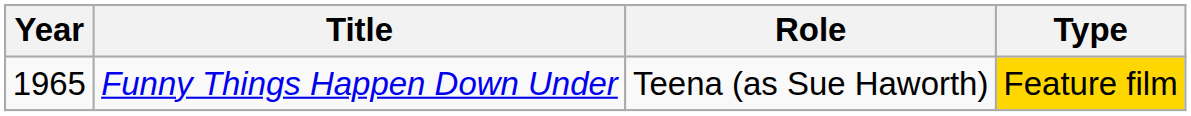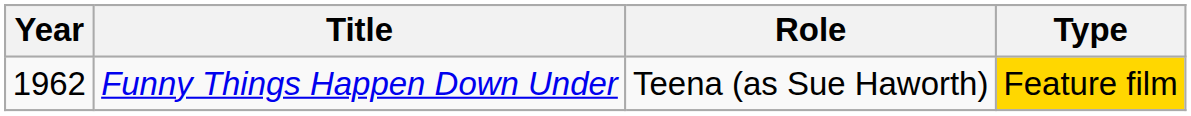(49, 82) 1965 -> (49, 82) 1962
